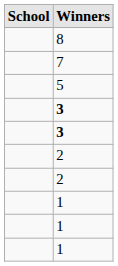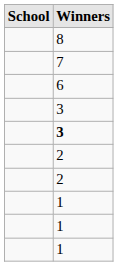(60, 86) 5 -> (60, 86) 6
(60, 109) bold -> (60, 109) normal
